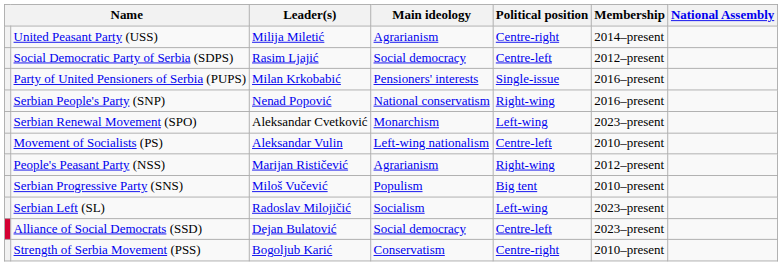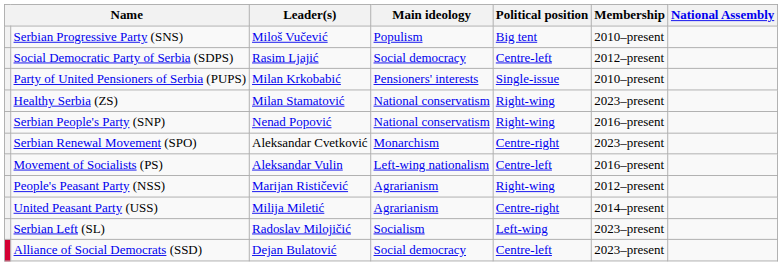rows swapped: (98, 186) <-> (86, 36)
(629, 79) 2016–present -> (629, 79) 2010–present
+ row: (66, 101)
(522, 122) Left-wing -> (527, 143) Centre-right
(629, 143) 2010–present -> (629, 165) 2016–present
- row: (107, 250)
